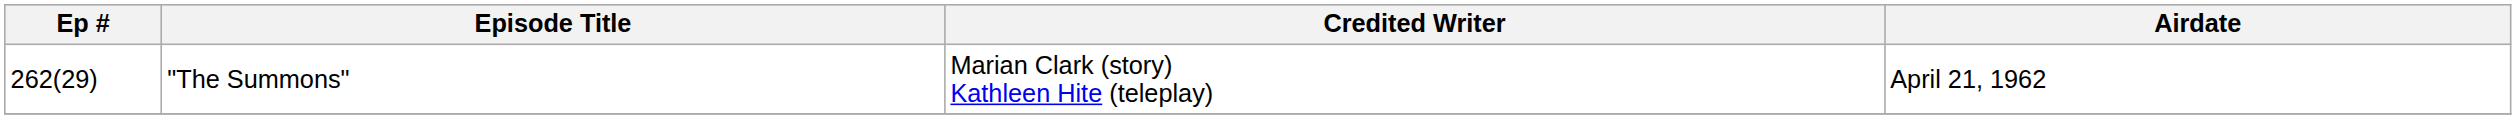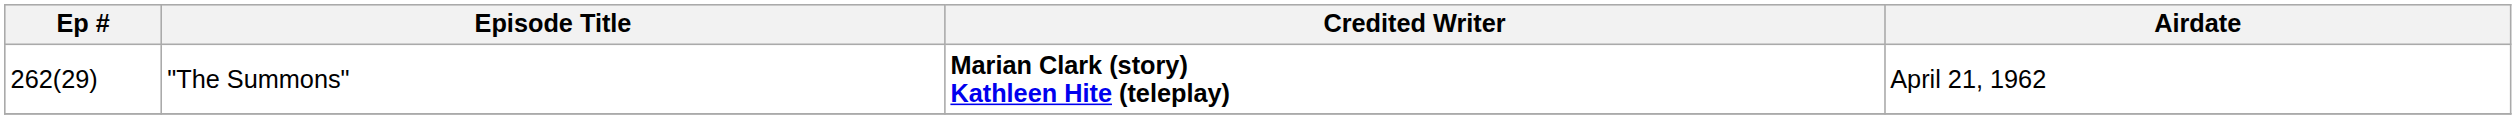(1082, 78) normal -> (1090, 78) bold
